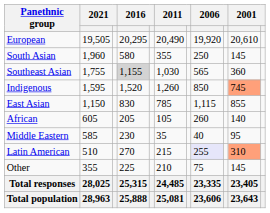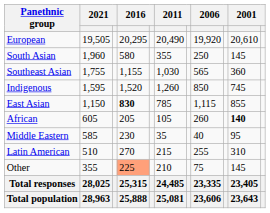(131, 71) lightgrey background -> (131, 71) no background
(238, 87) lightsalmon background -> (238, 87) no background
(127, 103) normal -> (127, 103) bold
(238, 119) normal -> (238, 119) bold
(201, 151) lavender background -> (201, 151) no background
(238, 151) lightsalmon background -> (238, 151) no background
(127, 167) no background -> (127, 167) lightsalmon background
